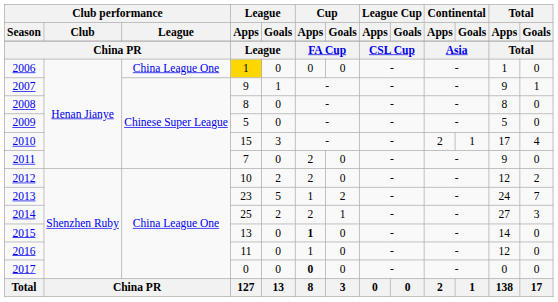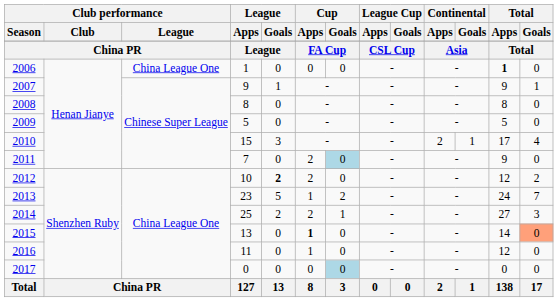(246, 68) gold background -> (246, 68) no background
(504, 68) normal -> (504, 68) bold
(343, 159) no background -> (343, 159) lightblue background
(278, 178) normal -> (278, 178) bold
(537, 232) no background -> (537, 232) lightsalmon background
(310, 269) bold -> (310, 269) normal
(343, 269) no background -> (343, 269) lightblue background
